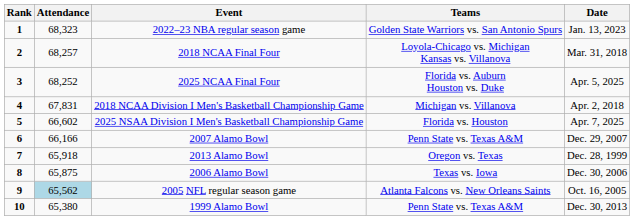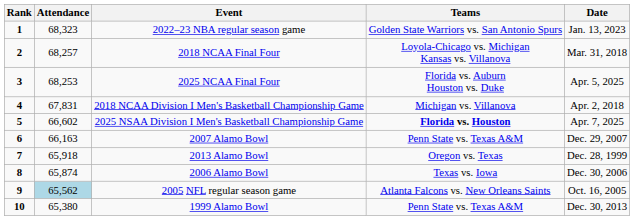(63, 82) 68,252 -> (63, 82) 68,253
(465, 122) normal -> (465, 122) bold
(63, 139) 66,166 -> (63, 139) 66,163
(63, 173) 65,875 -> (63, 173) 65,874
